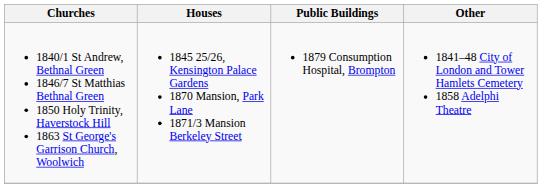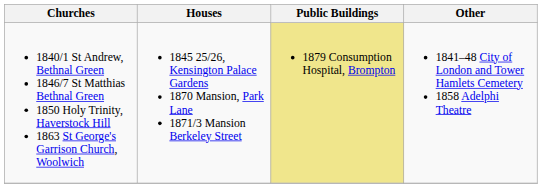(337, 64) no background -> (337, 64) khaki background
